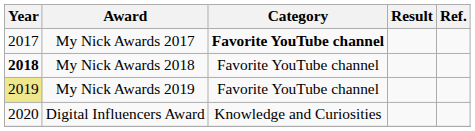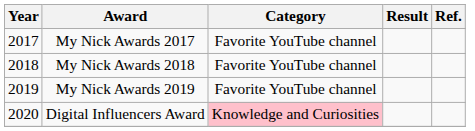(298, 41) bold -> (295, 41) normal
(23, 65) bold -> (23, 65) normal
(23, 89) khaki background -> (23, 89) no background
(298, 114) no background -> (295, 114) pink background
